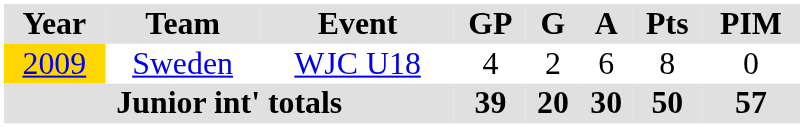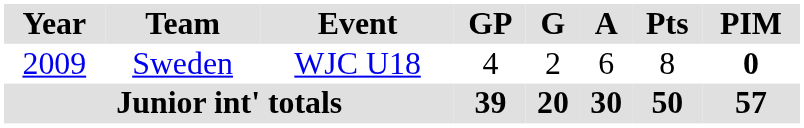(54, 63) gold background -> (54, 63) no background
(751, 63) normal -> (751, 63) bold
